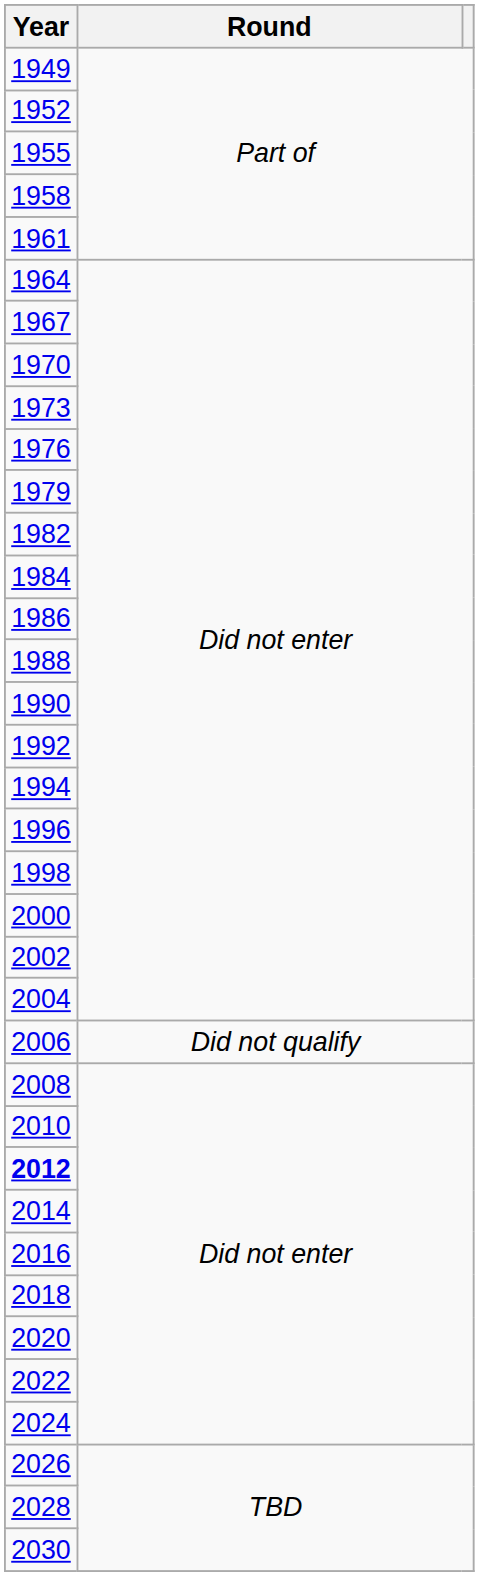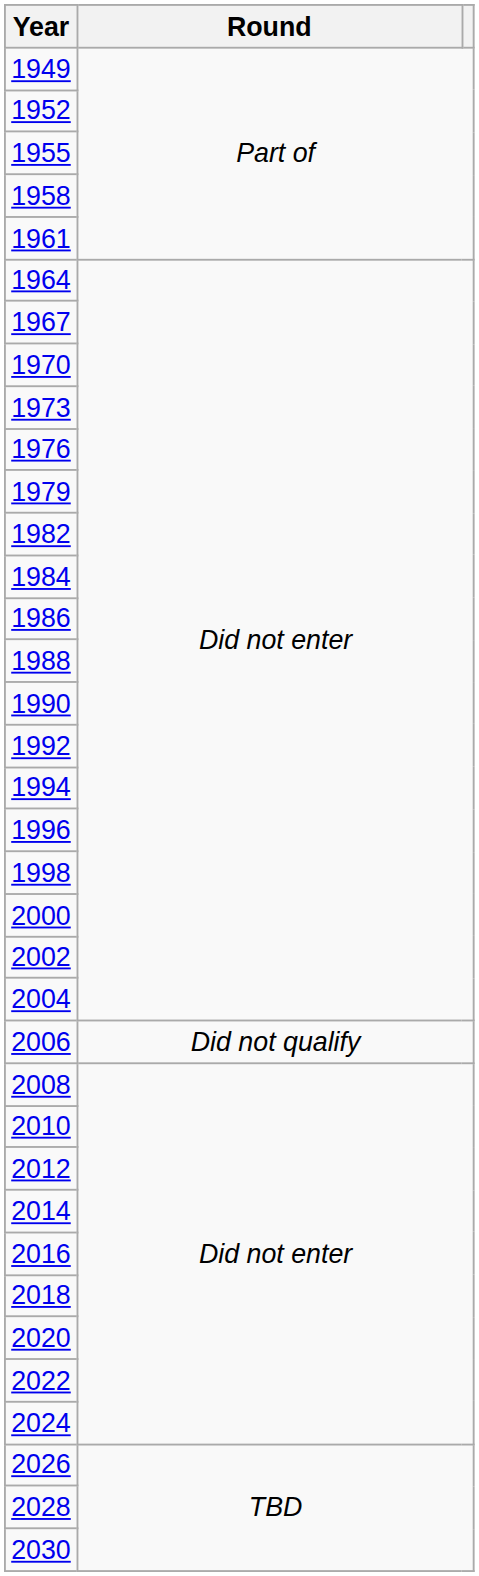(41, 1169) bold -> (41, 1169) normal
